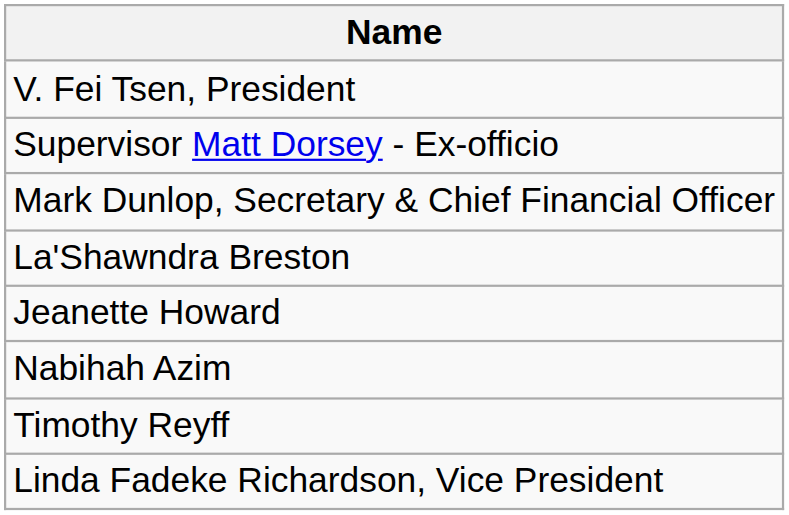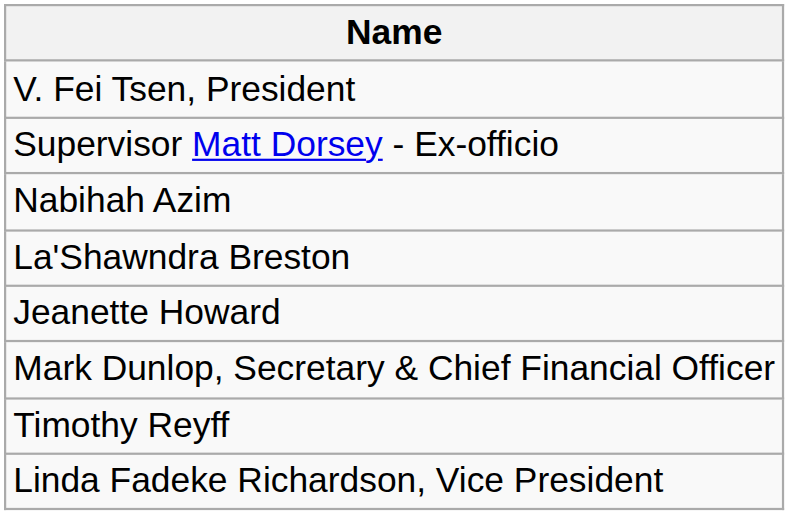(394, 200) Mark Dunlop, Secretary & Chief Financial Officer -> (122, 200) Nabihah Azim
(122, 369) Nabihah Azim -> (394, 369) Mark Dunlop, Secretary & Chief Financial Officer
